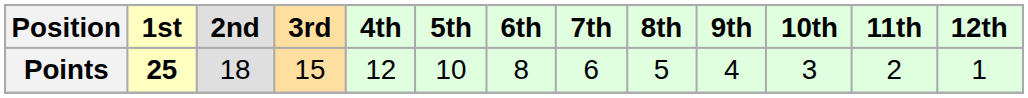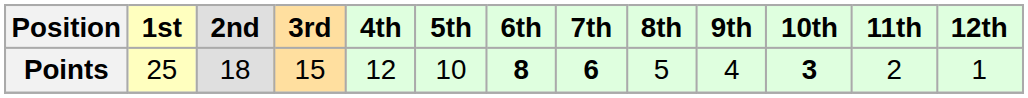(162, 70) bold -> (162, 70) normal
(521, 70) normal -> (521, 70) bold
(591, 70) normal -> (591, 70) bold
(810, 70) normal -> (810, 70) bold
